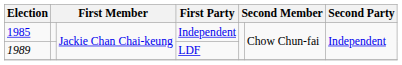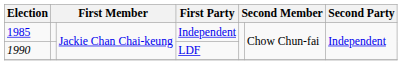(19, 50) 1989 -> (19, 50) 1990
